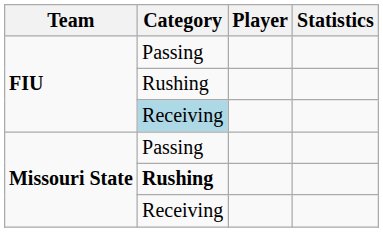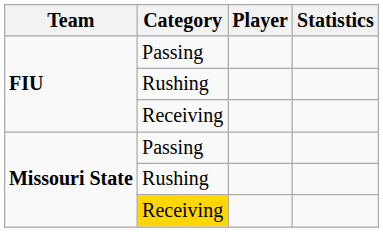(183, 115) lightblue background -> (183, 115) no background
(178, 178) bold -> (175, 178) normal
(183, 210) no background -> (183, 210) gold background
